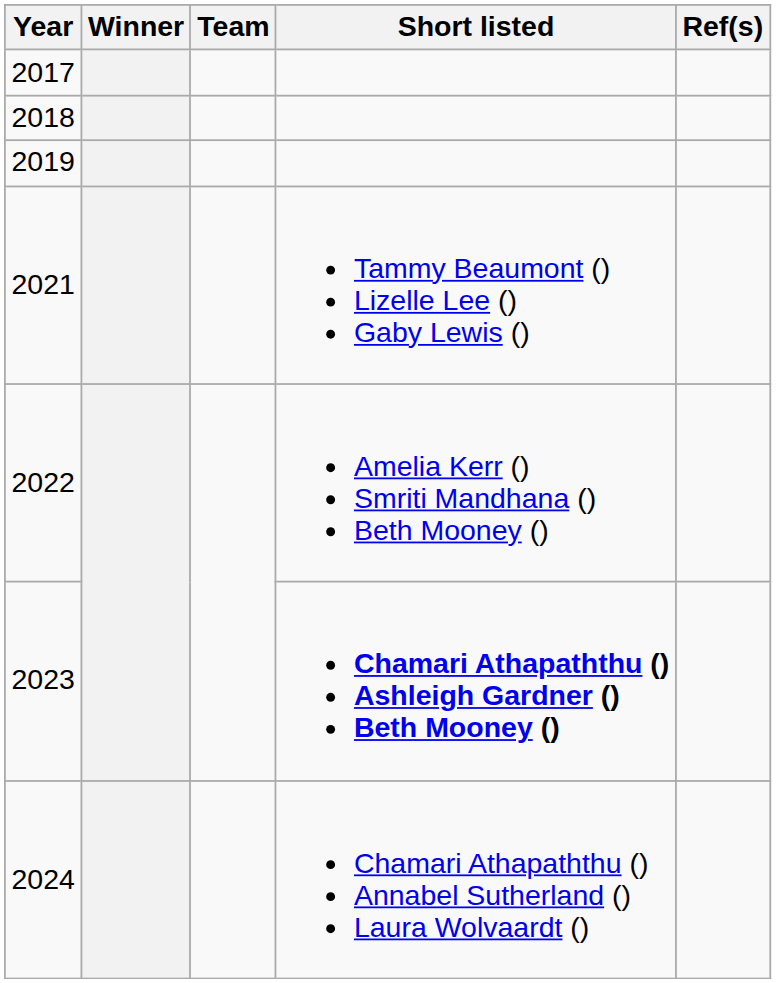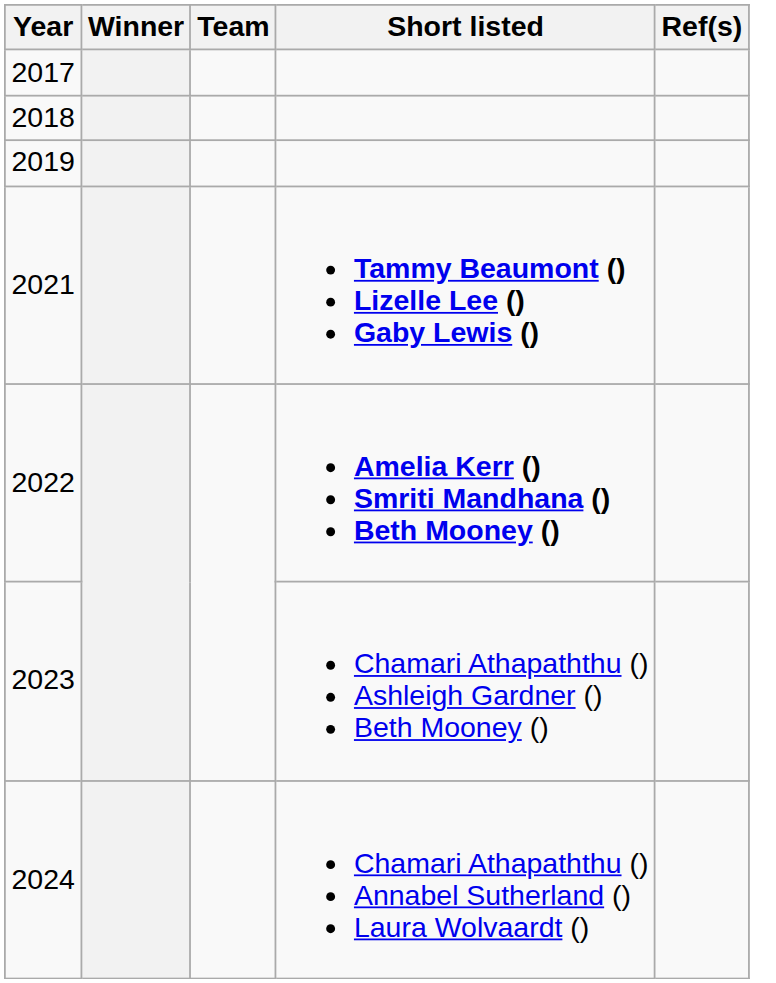(476, 301) normal -> (466, 301) bold
(476, 499) normal -> (466, 499) bold
(476, 697) bold -> (466, 697) normal
